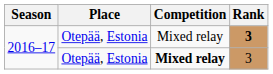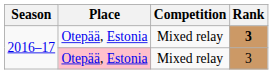(104, 58) no background -> (104, 58) pink background
(190, 58) bold -> (190, 58) normal
